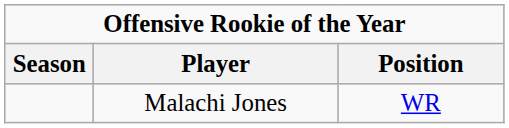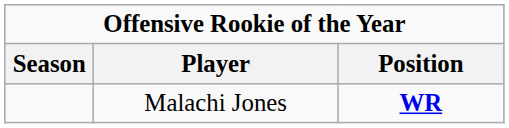(421, 102) normal -> (421, 102) bold
